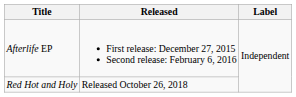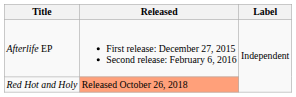(135, 84) no background -> (135, 84) lightsalmon background
